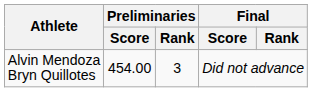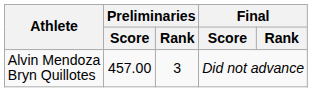(130, 68) 454.00 -> (130, 68) 457.00
